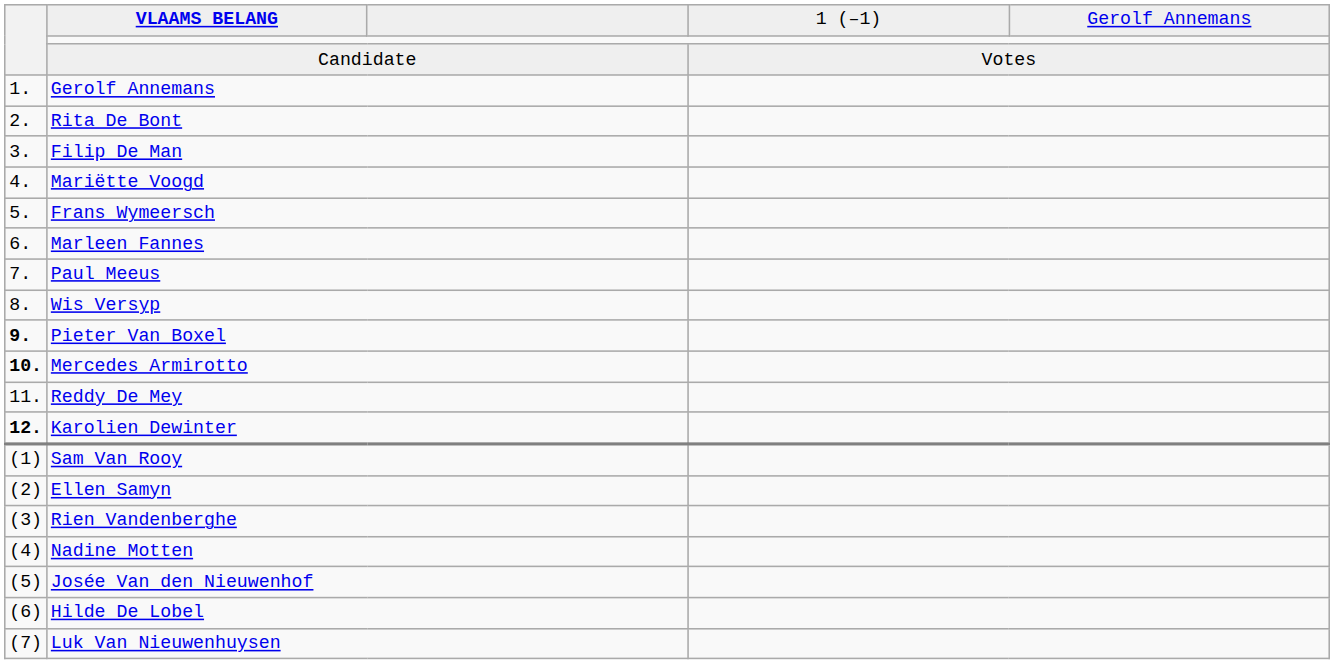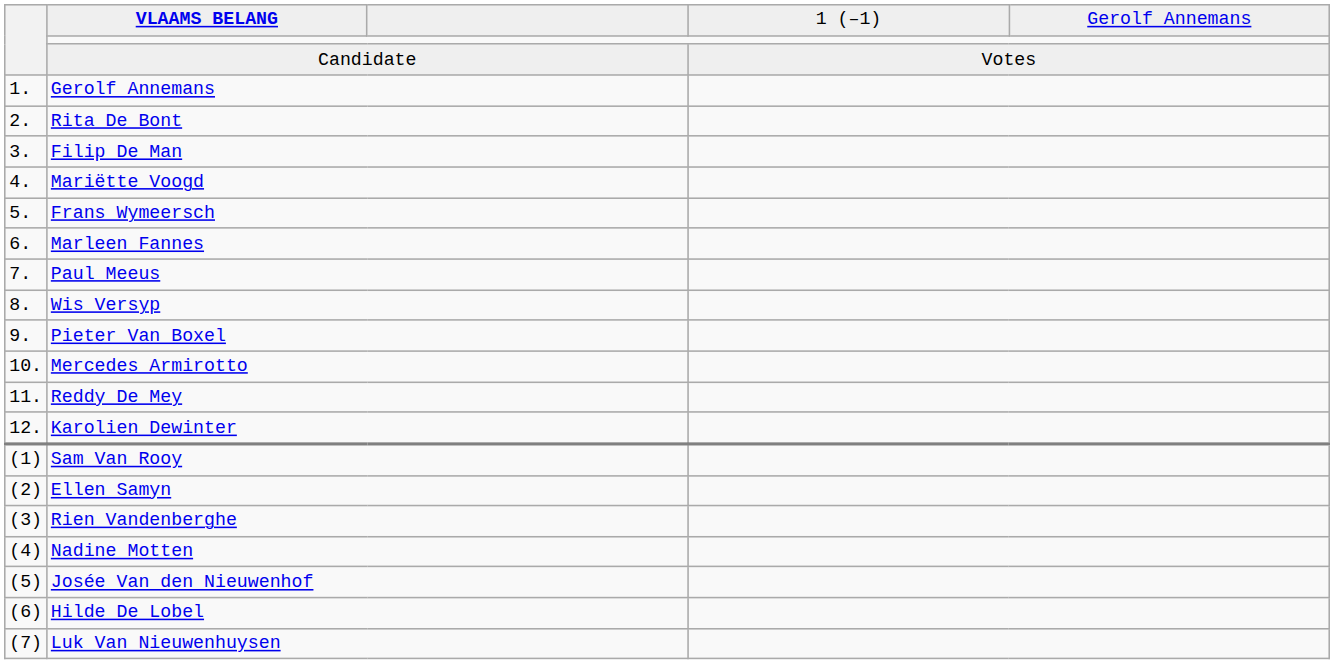(20, 335) bold -> (20, 335) normal
(26, 366) bold -> (26, 366) normal
(26, 427) bold -> (26, 427) normal
